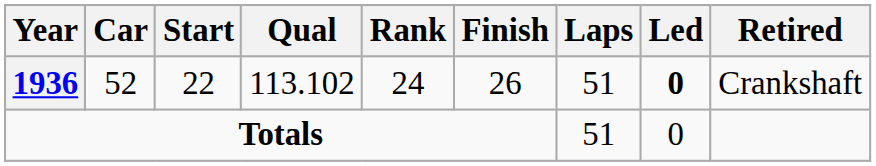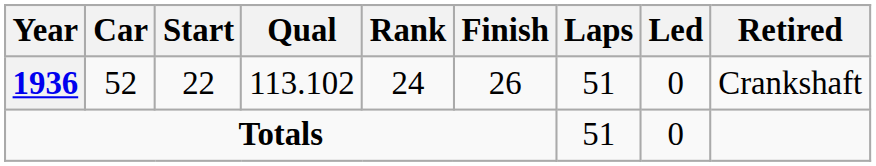(676, 82) bold -> (676, 82) normal
